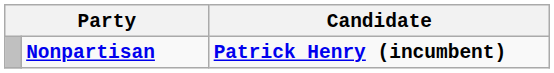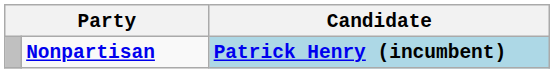(360, 52) no background -> (360, 52) lightblue background
